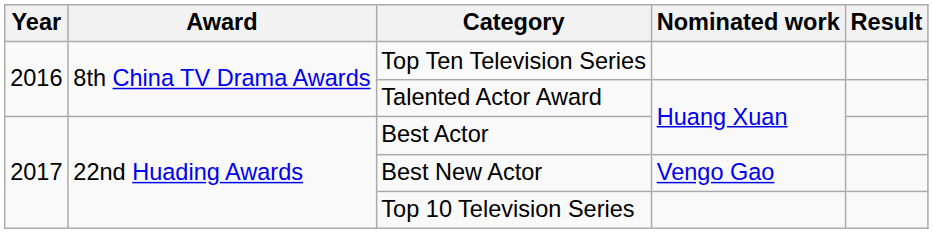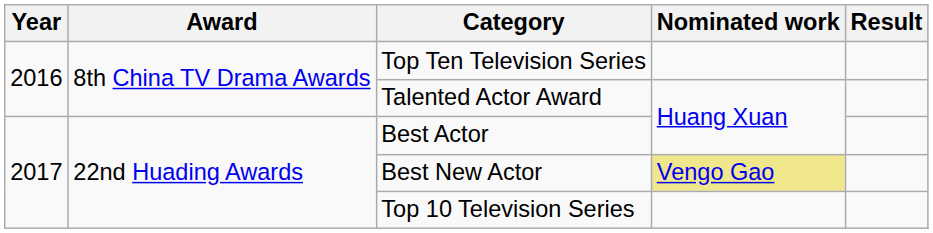(716, 172) no background -> (716, 172) khaki background
